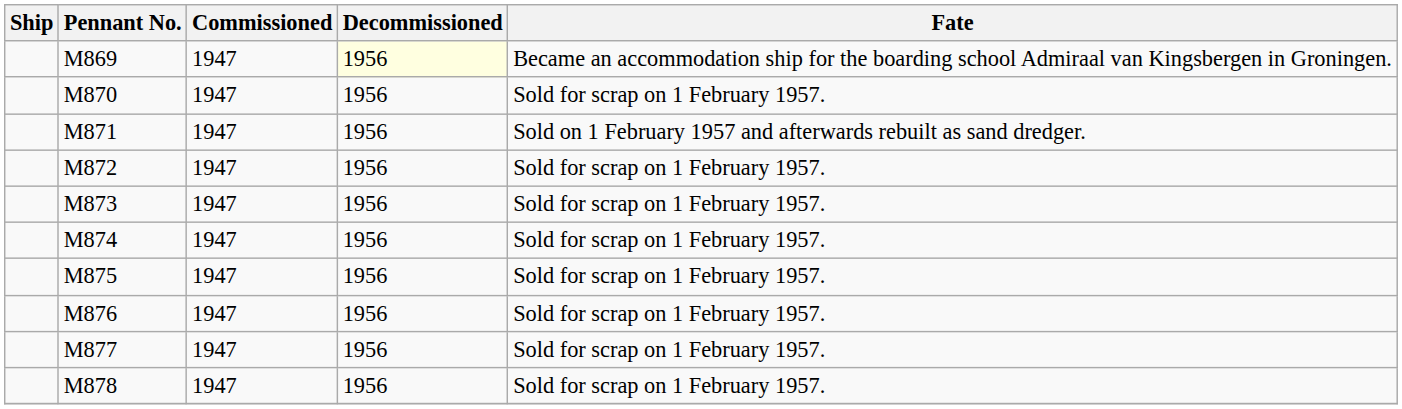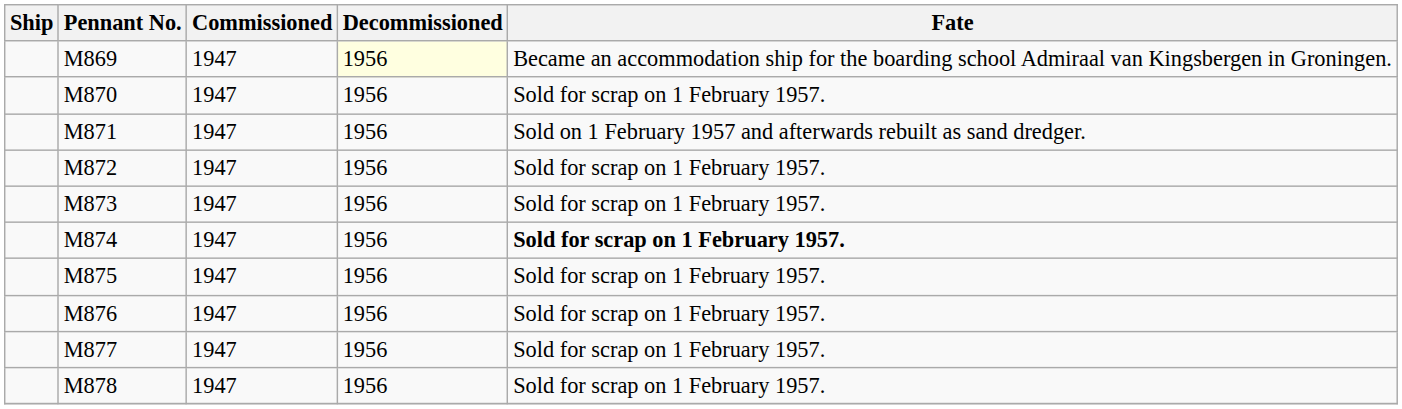(669, 239) normal -> (679, 239) bold
